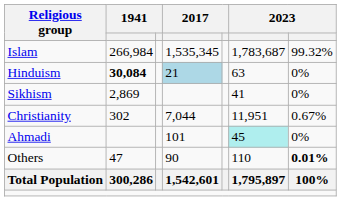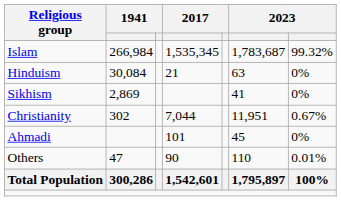(128, 72) bold -> (128, 72) normal
(172, 72) lightblue background -> (172, 72) no background
(238, 136) paleturquoise background -> (238, 136) no background
(310, 158) bold -> (309, 158) normal
